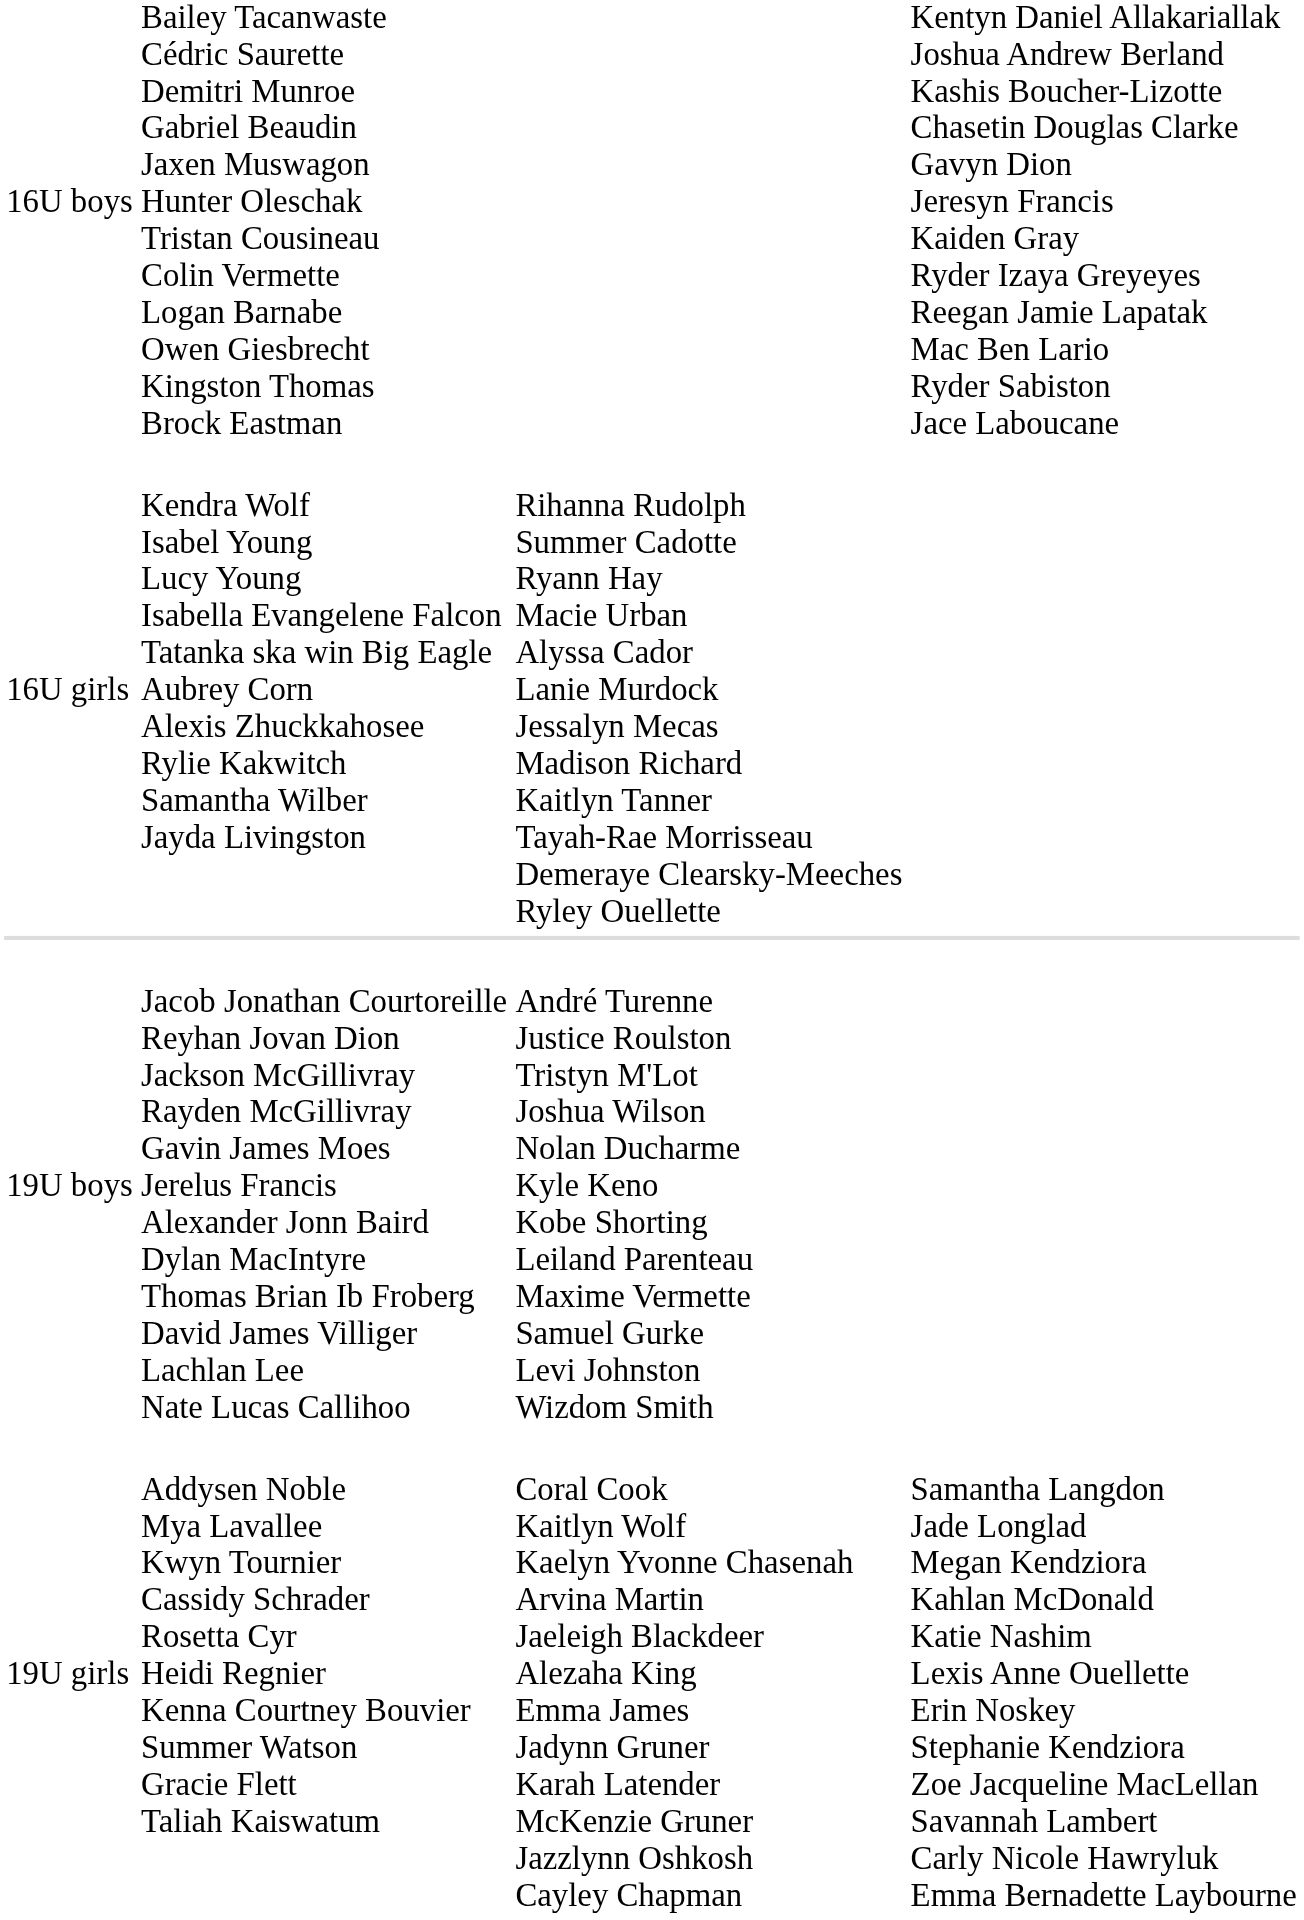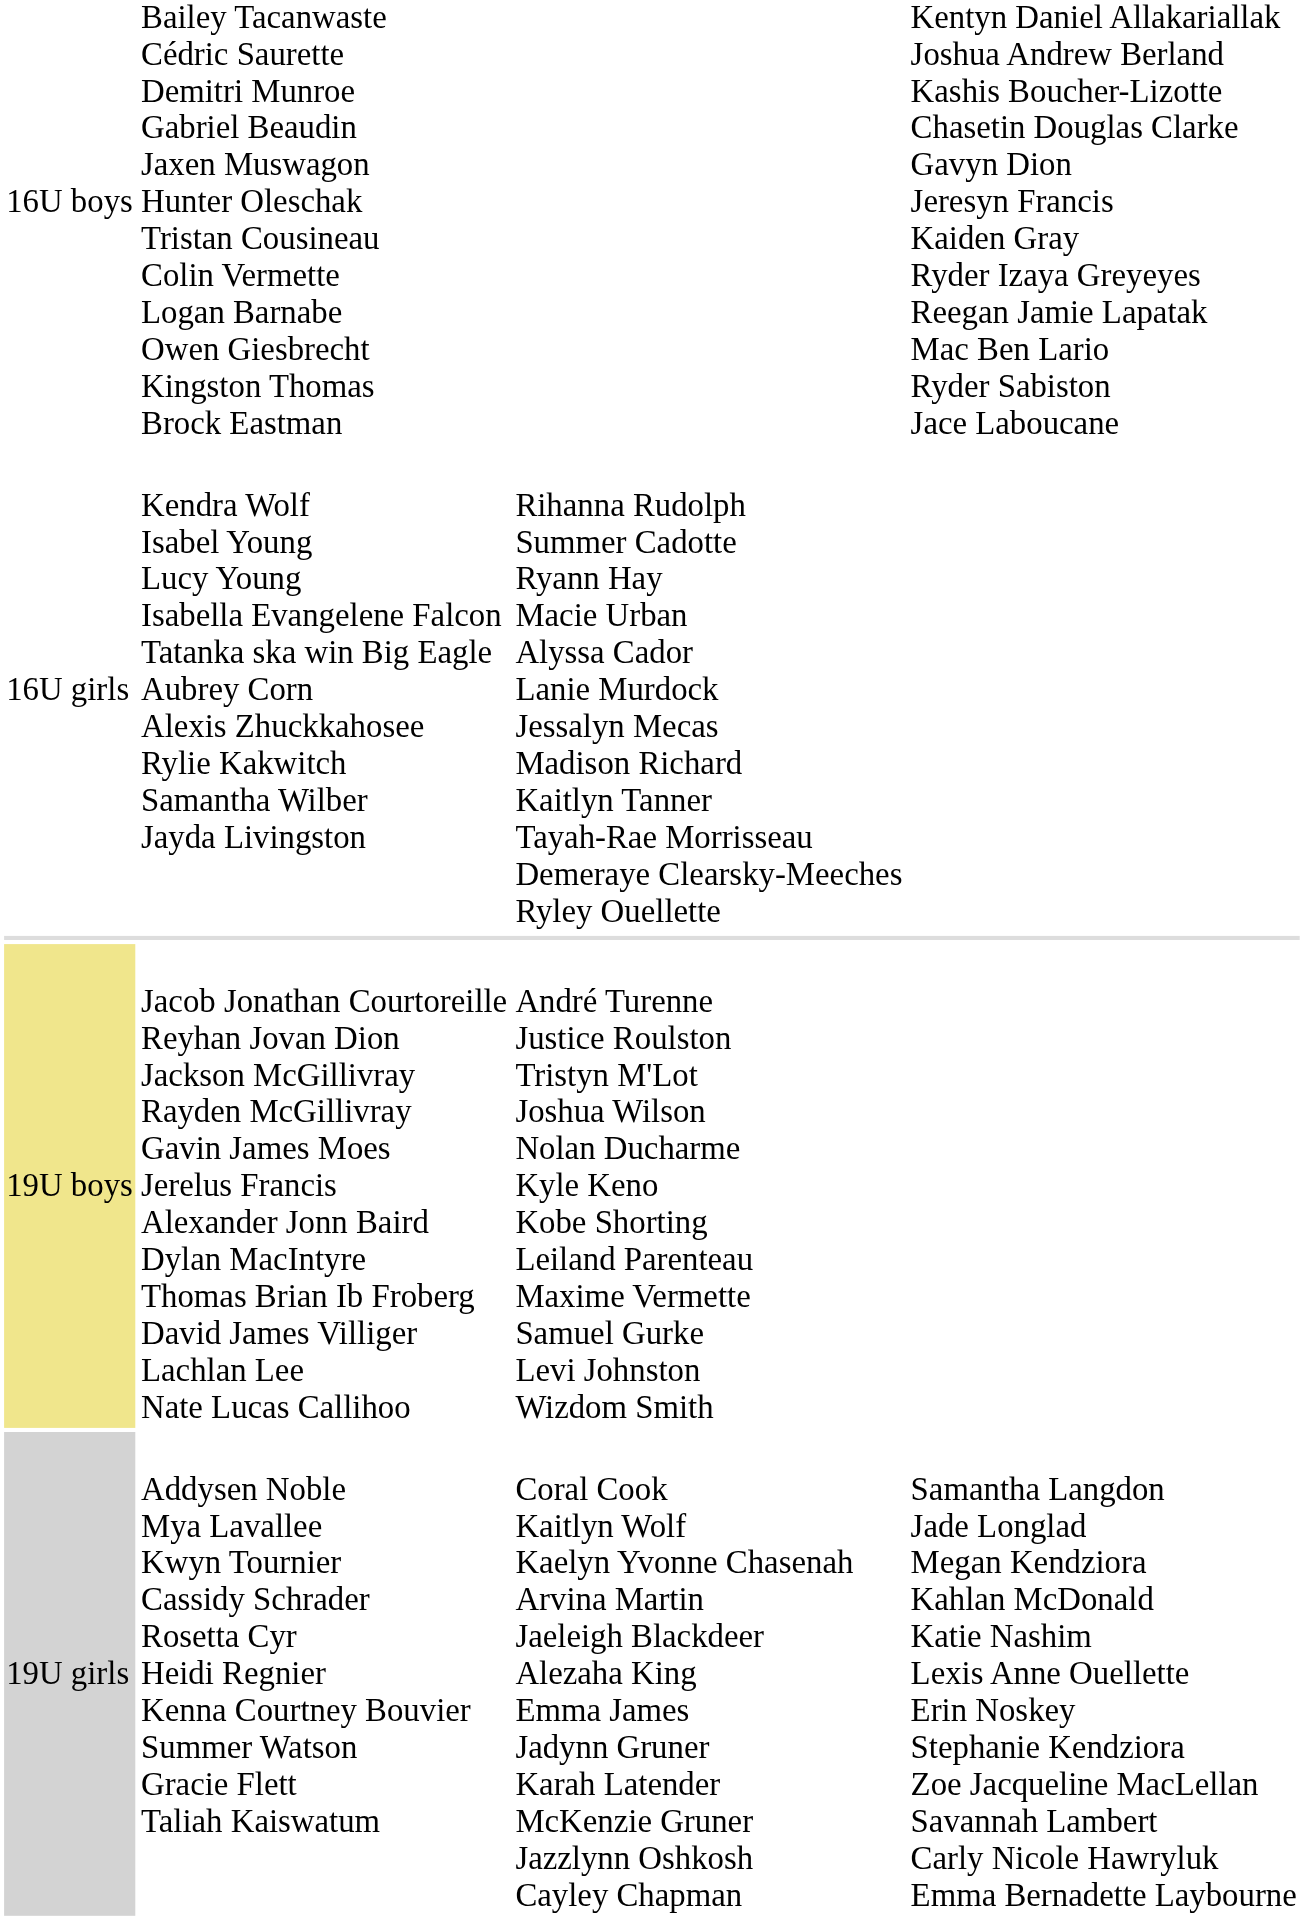(69, 1185) no background -> (69, 1185) khaki background
(68, 1673) no background -> (68, 1673) lightgrey background
